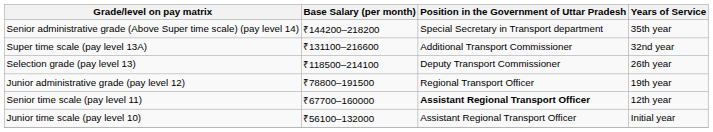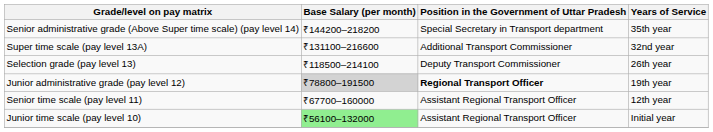(339, 83) no background -> (339, 83) lightgrey background
(477, 82) normal -> (482, 82) bold
(505, 100) bold -> (498, 100) normal
(339, 119) no background -> (339, 119) lightgreen background
